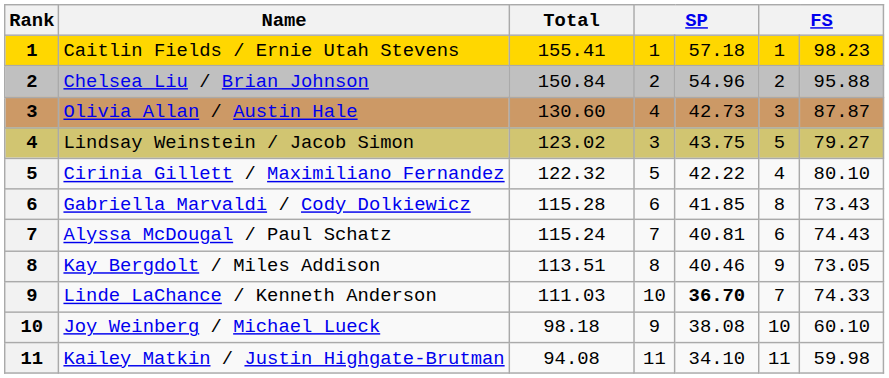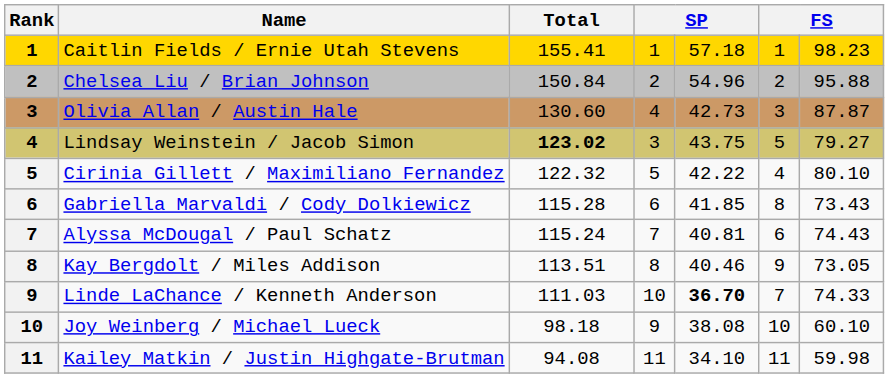(572, 143) normal -> (572, 143) bold
